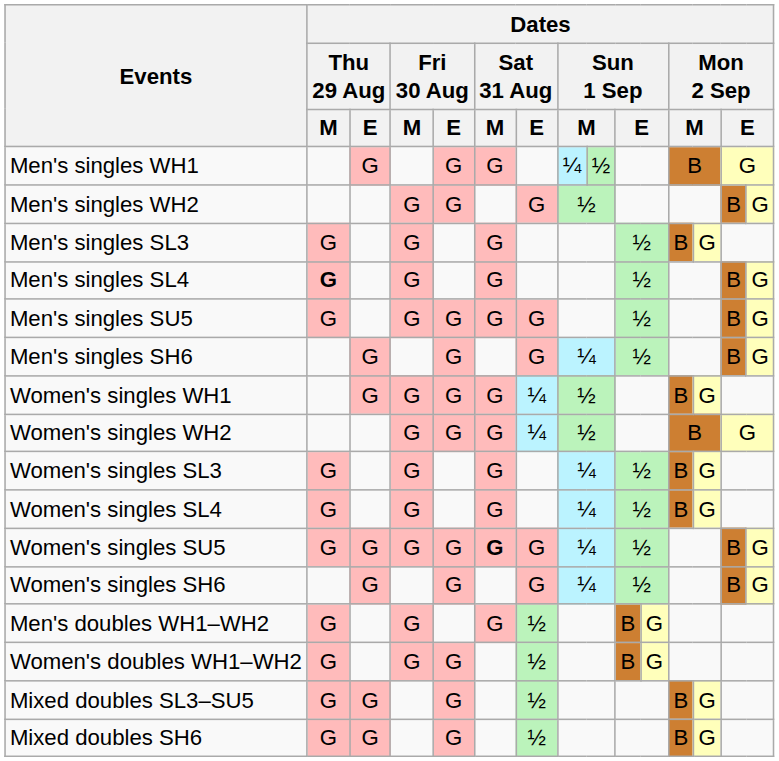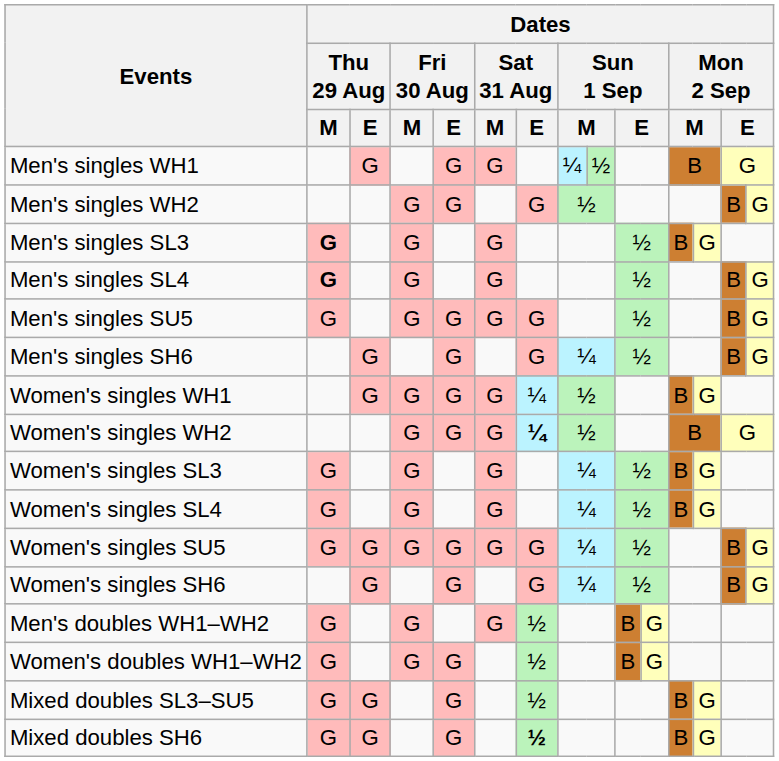(328, 242) normal -> (328, 242) bold
(537, 433) normal -> (537, 433) bold
(495, 547) bold -> (495, 547) normal
(537, 738) normal -> (537, 738) bold
